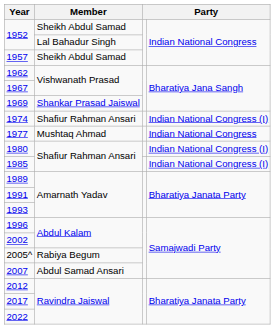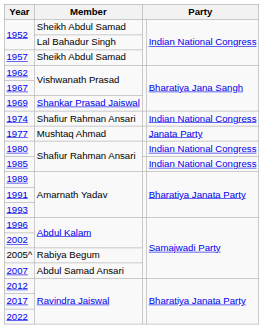(208, 118) Indian National Congress (I) -> (203, 118) Indian National Congress
(203, 133) Indian National Congress -> (176, 133) Janata Party
(208, 149) Indian National Congress (I) -> (203, 149) Indian National Congress
(208, 164) Indian National Congress (I) -> (203, 164) Indian National Congress
